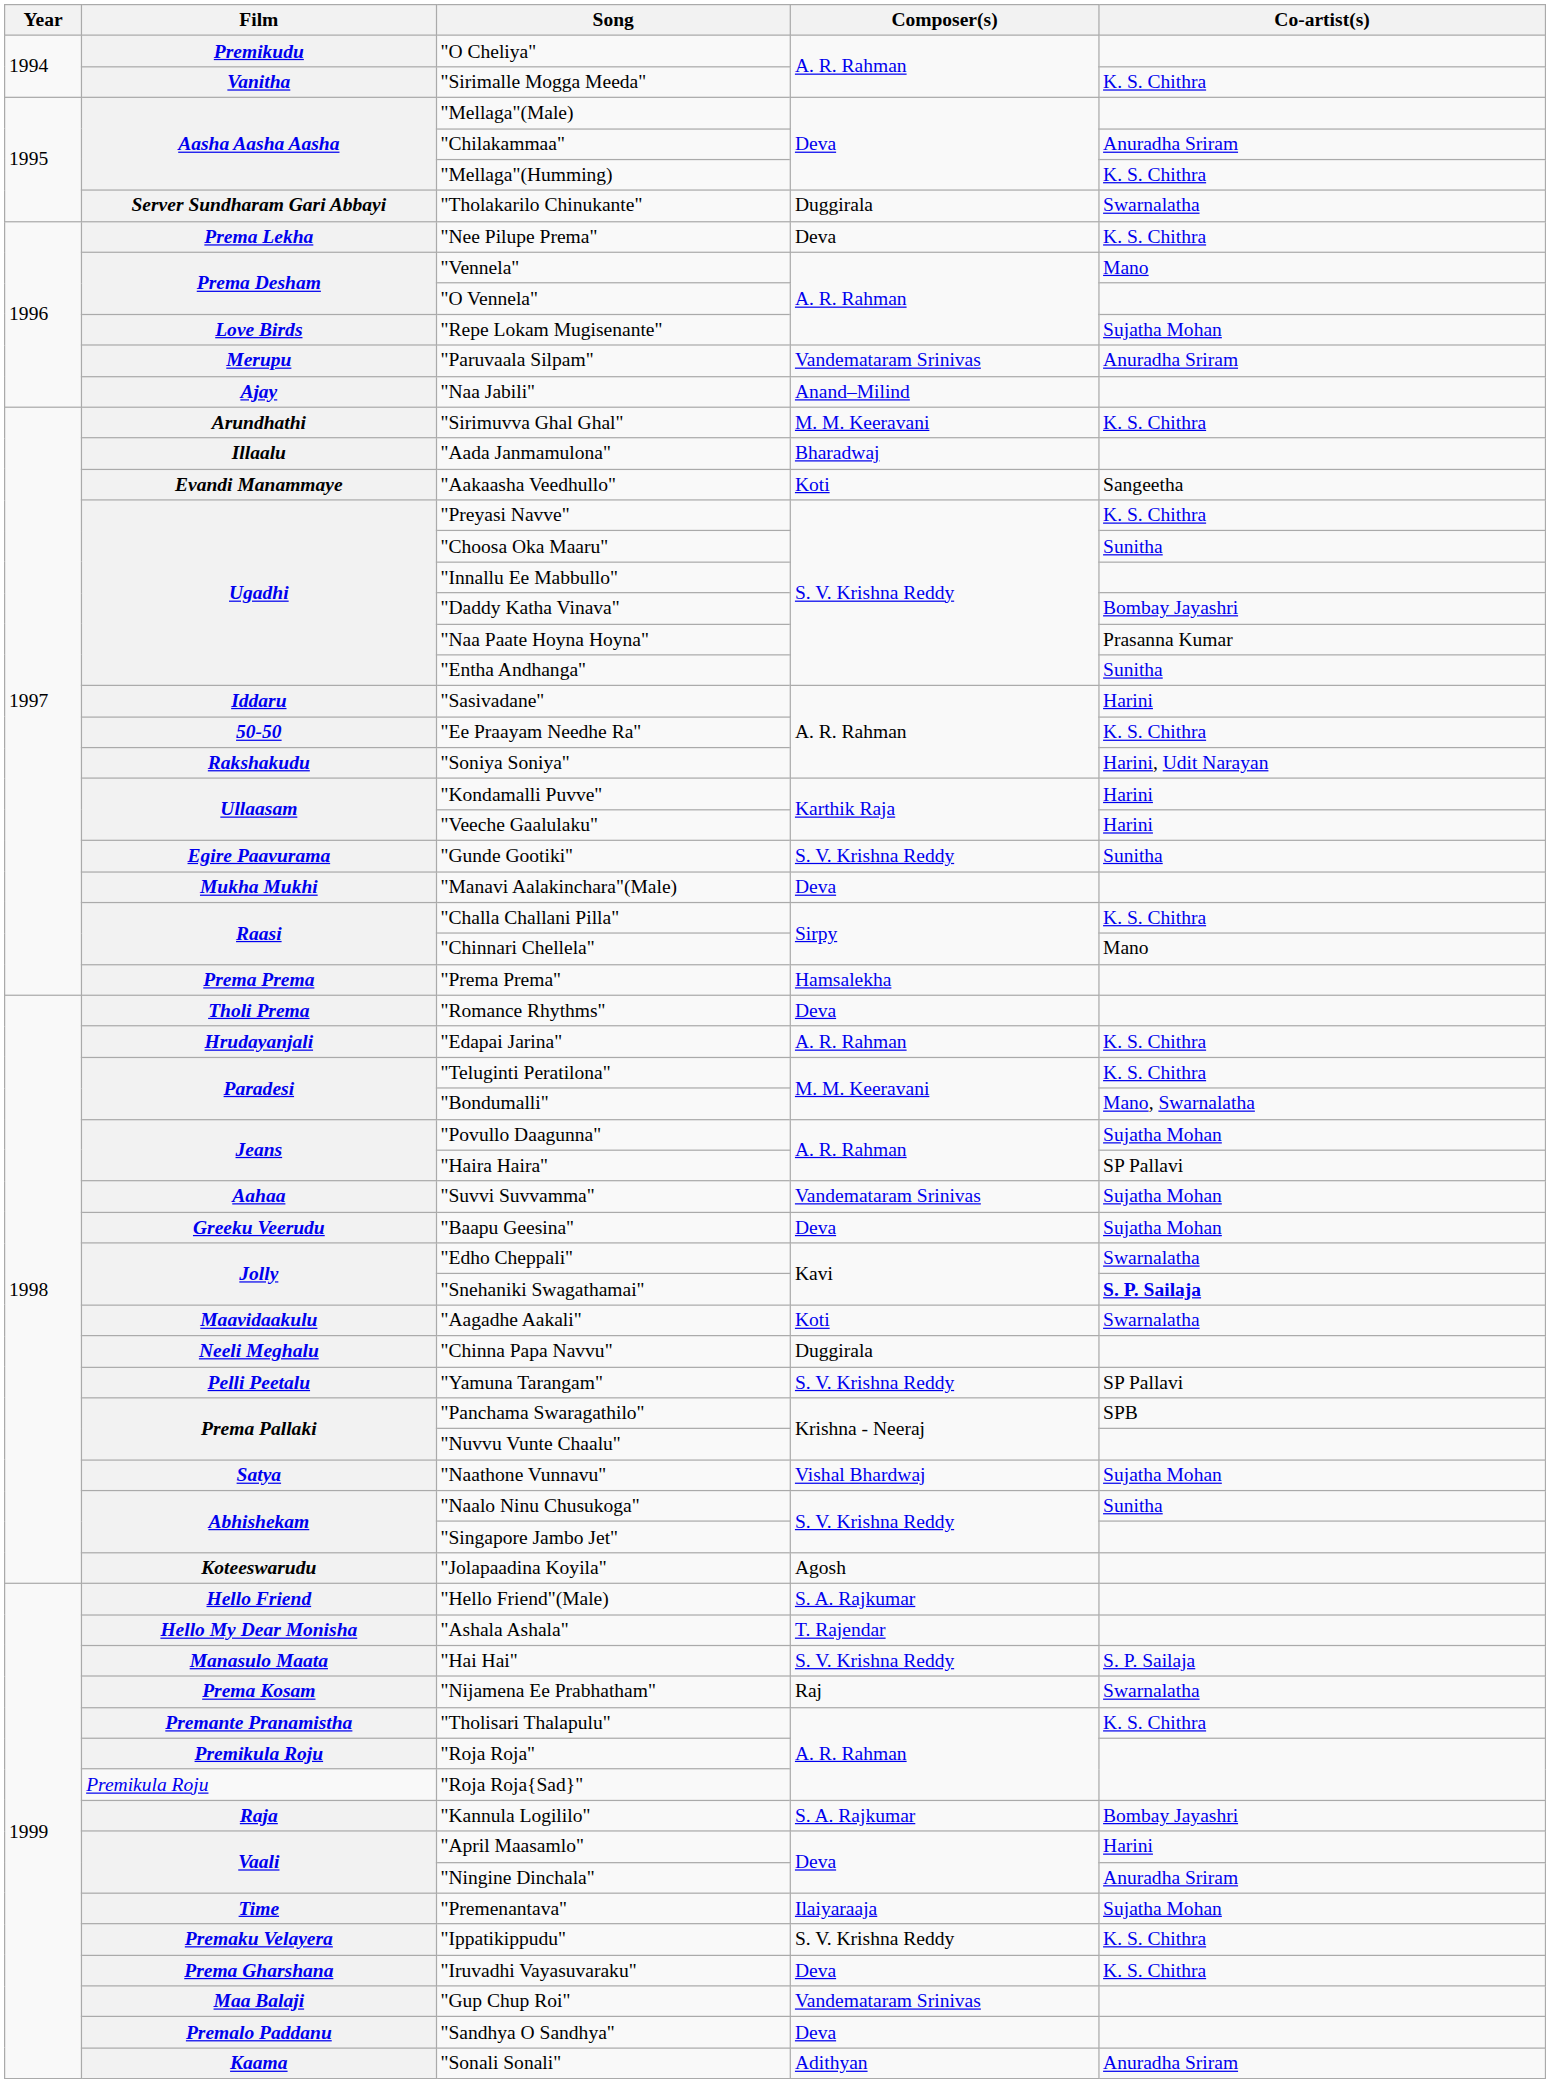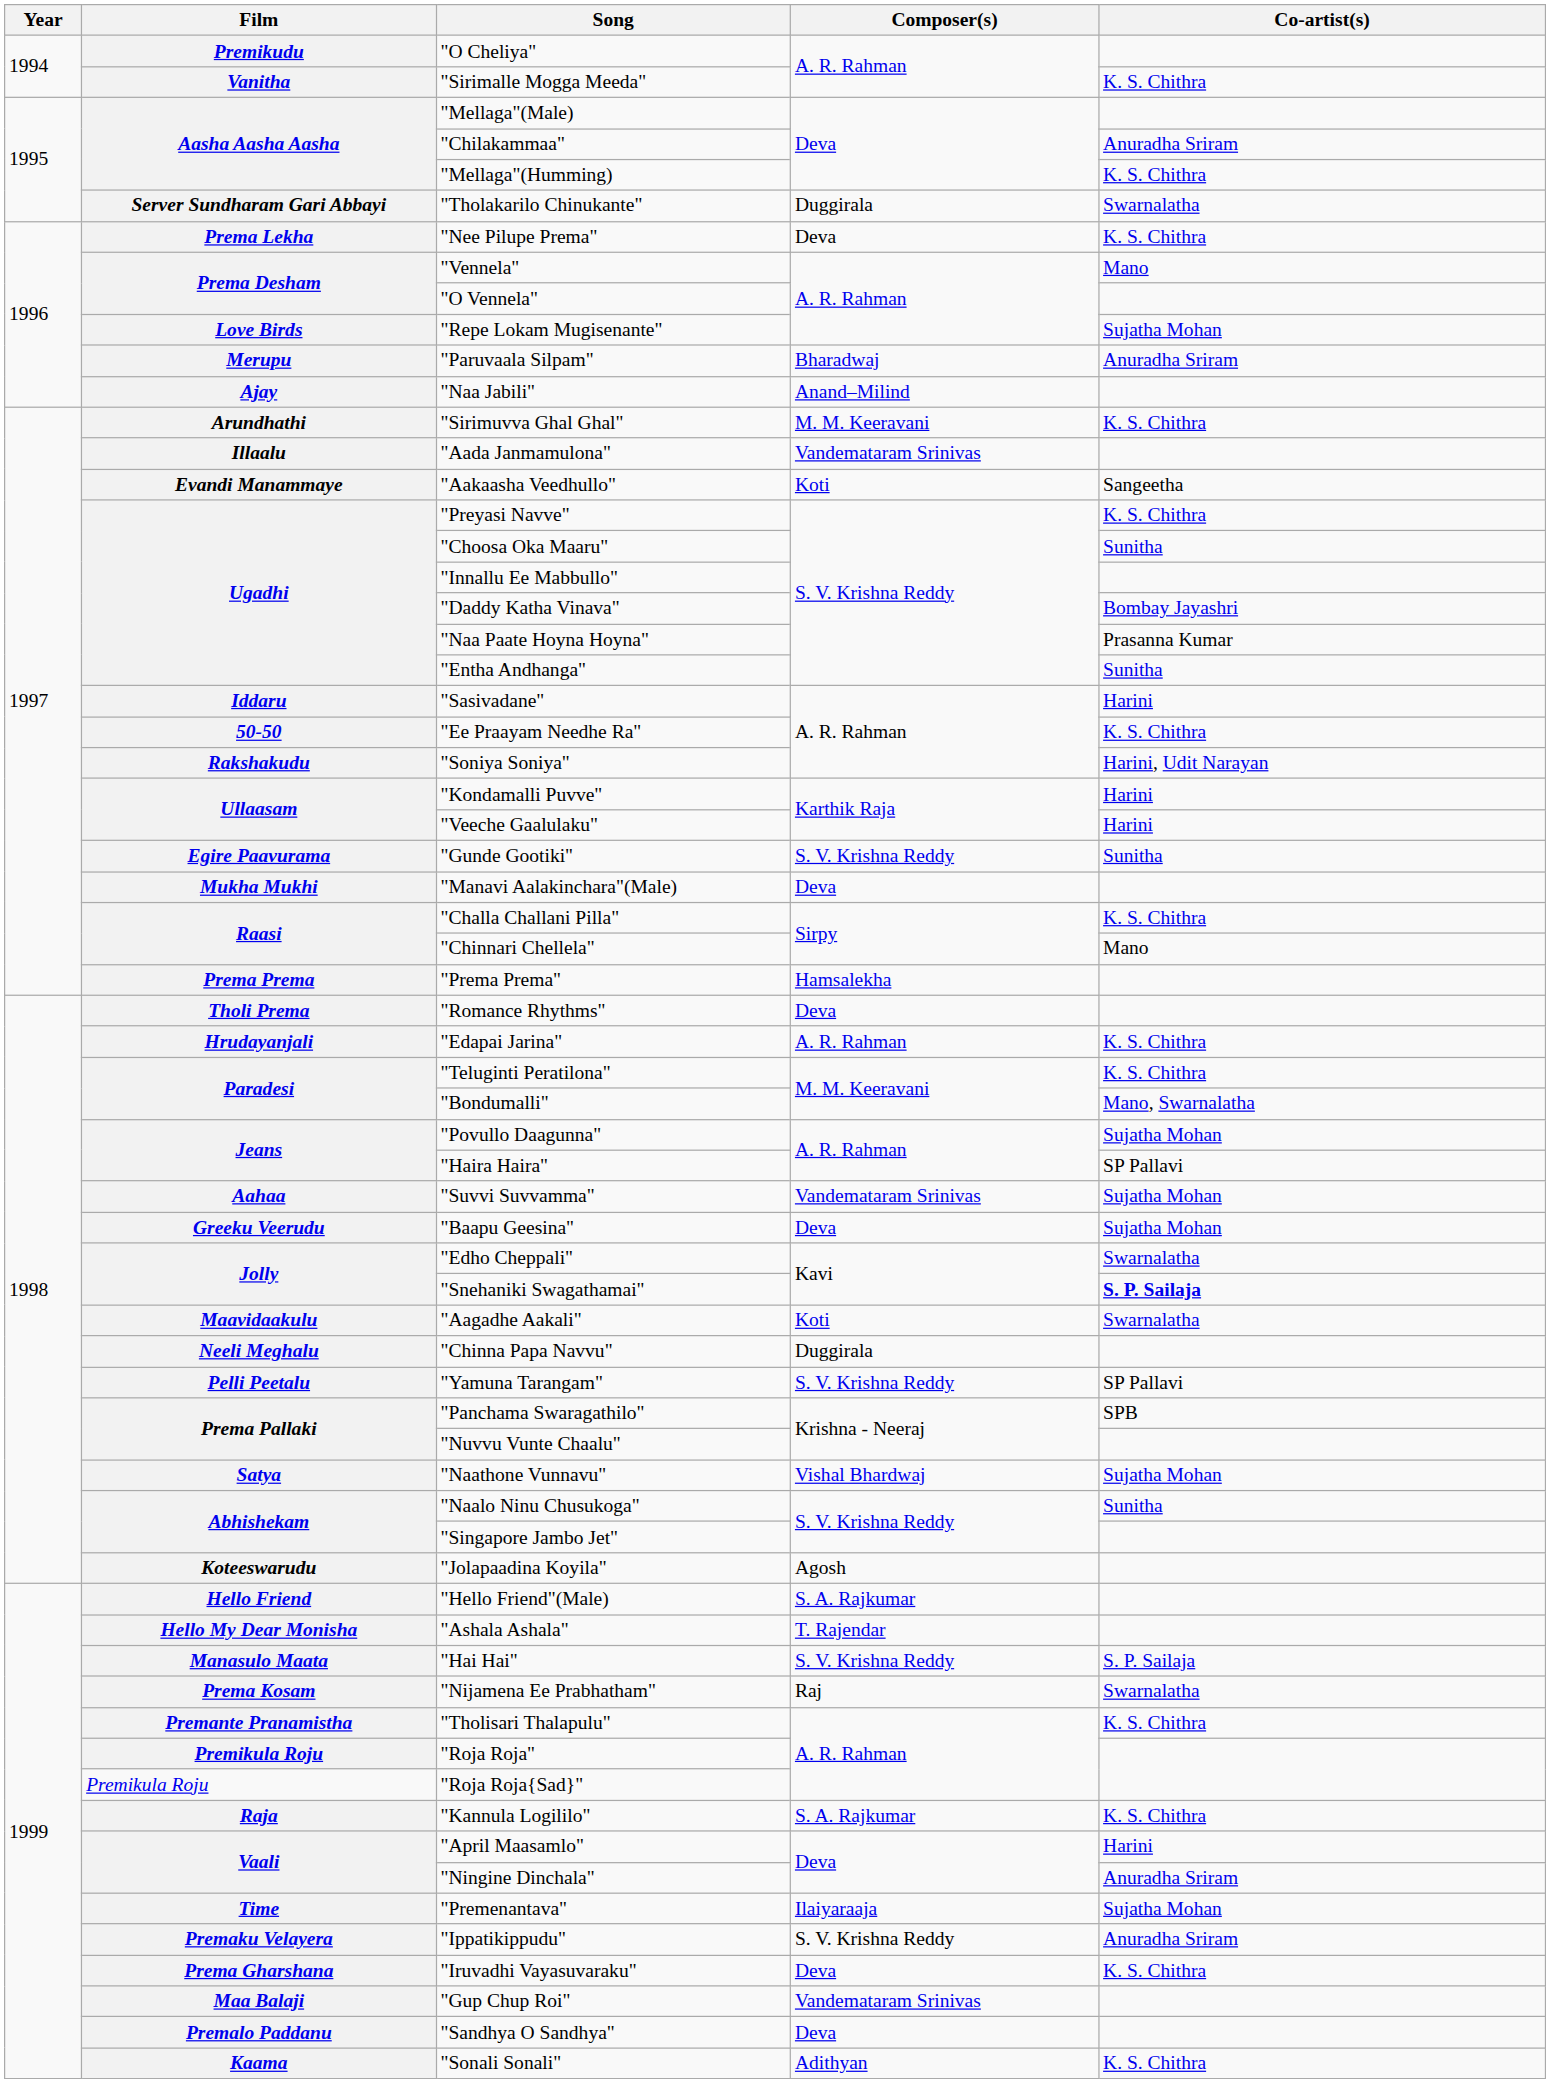(888, 360) Vandemataram Srinivas -> (837, 360) Bharadwaj
(837, 453) Bharadwaj -> (888, 453) Vandemataram Srinivas
(1171, 1815) Bombay Jayashri -> (1155, 1815) K. S. Chithra
(1155, 1939) K. S. Chithra -> (1171, 1939) Anuradha Sriram
(1171, 2063) Anuradha Sriram -> (1155, 2063) K. S. Chithra
